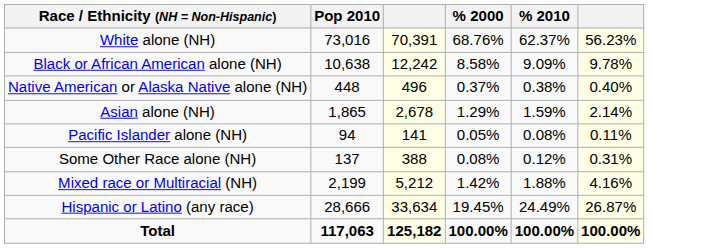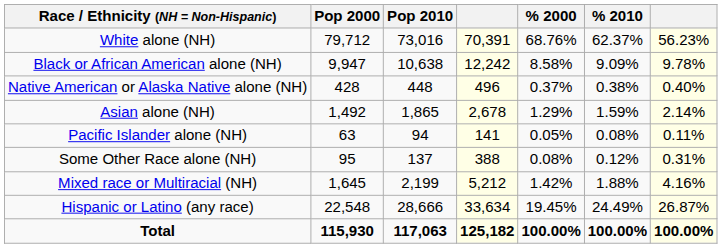+ column: (347, 16)
